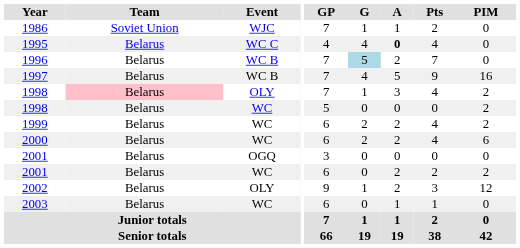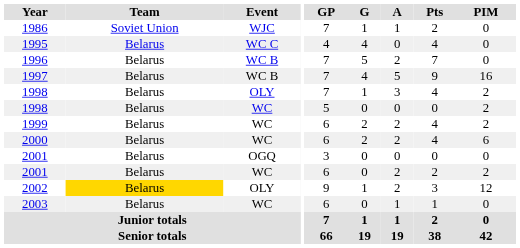(397, 44) bold -> (397, 44) normal
(364, 60) lightblue background -> (364, 60) no background
(145, 92) pink background -> (145, 92) no background
(145, 188) no background -> (145, 188) gold background
